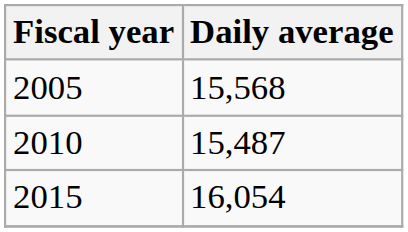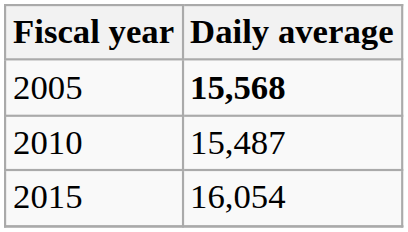(238, 87) normal -> (238, 87) bold
